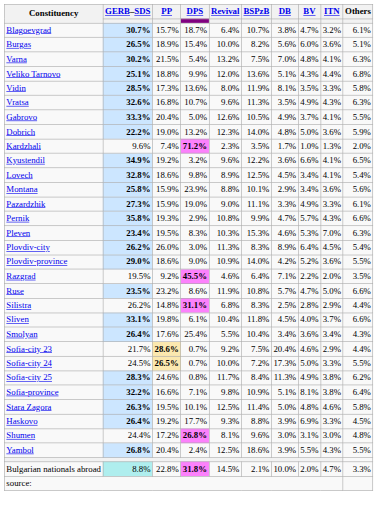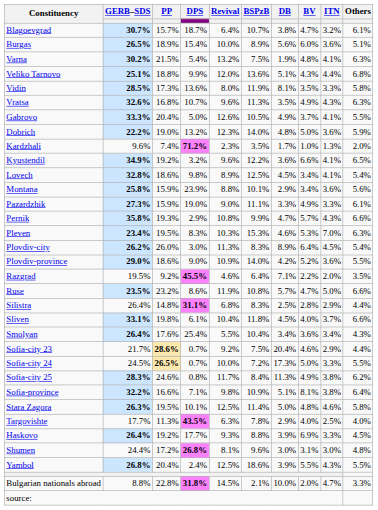(260, 45) 8.2% -> (260, 45) 8.9%
(287, 59) 7.0% -> (287, 59) 1.9%
(139, 306) 26.2% -> (139, 306) 26.4%
+ row: (27, 421)
(141, 469) paleturquoise background -> (141, 483) no background
